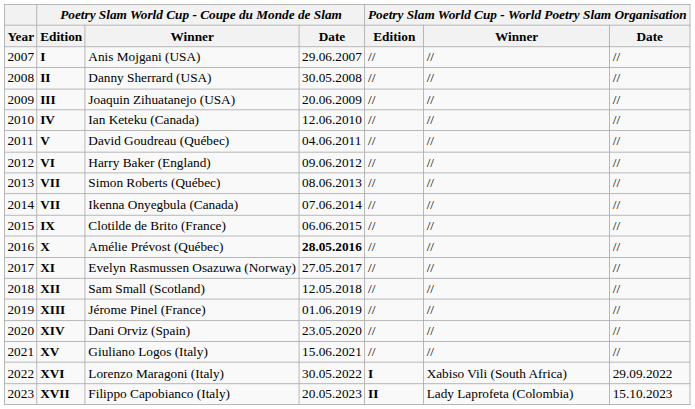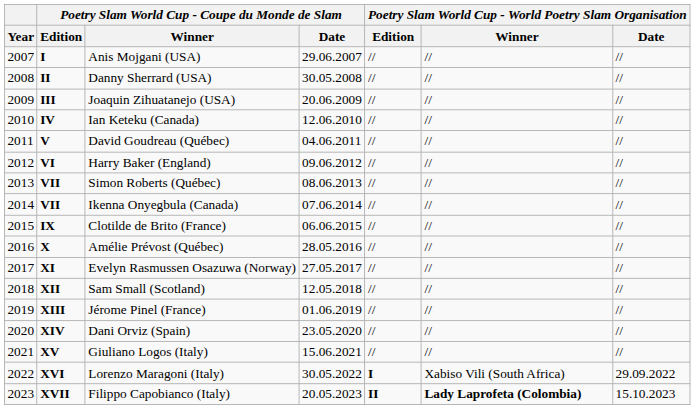(332, 246) bold -> (332, 246) normal
(500, 394) normal -> (503, 394) bold
